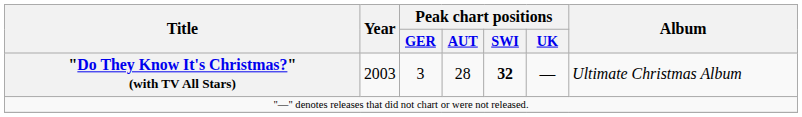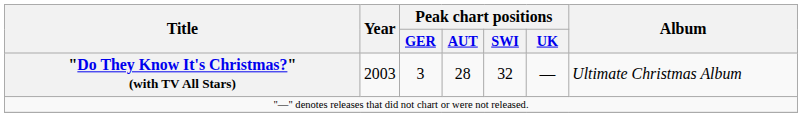(505, 74) bold -> (505, 74) normal
